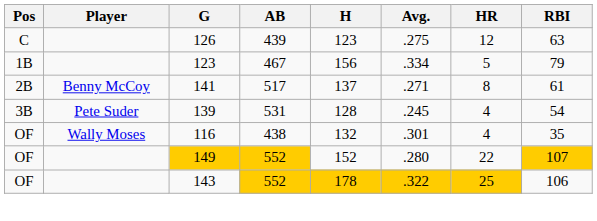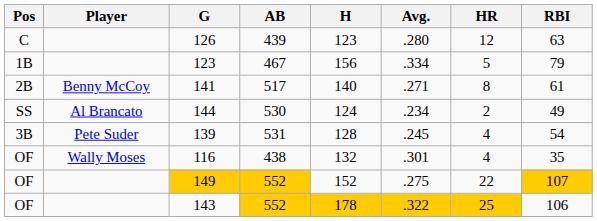(416, 39) .275 -> (416, 39) .280
(345, 87) 137 -> (345, 87) 140
+ row: (204, 110)
(416, 157) .280 -> (416, 181) .275
